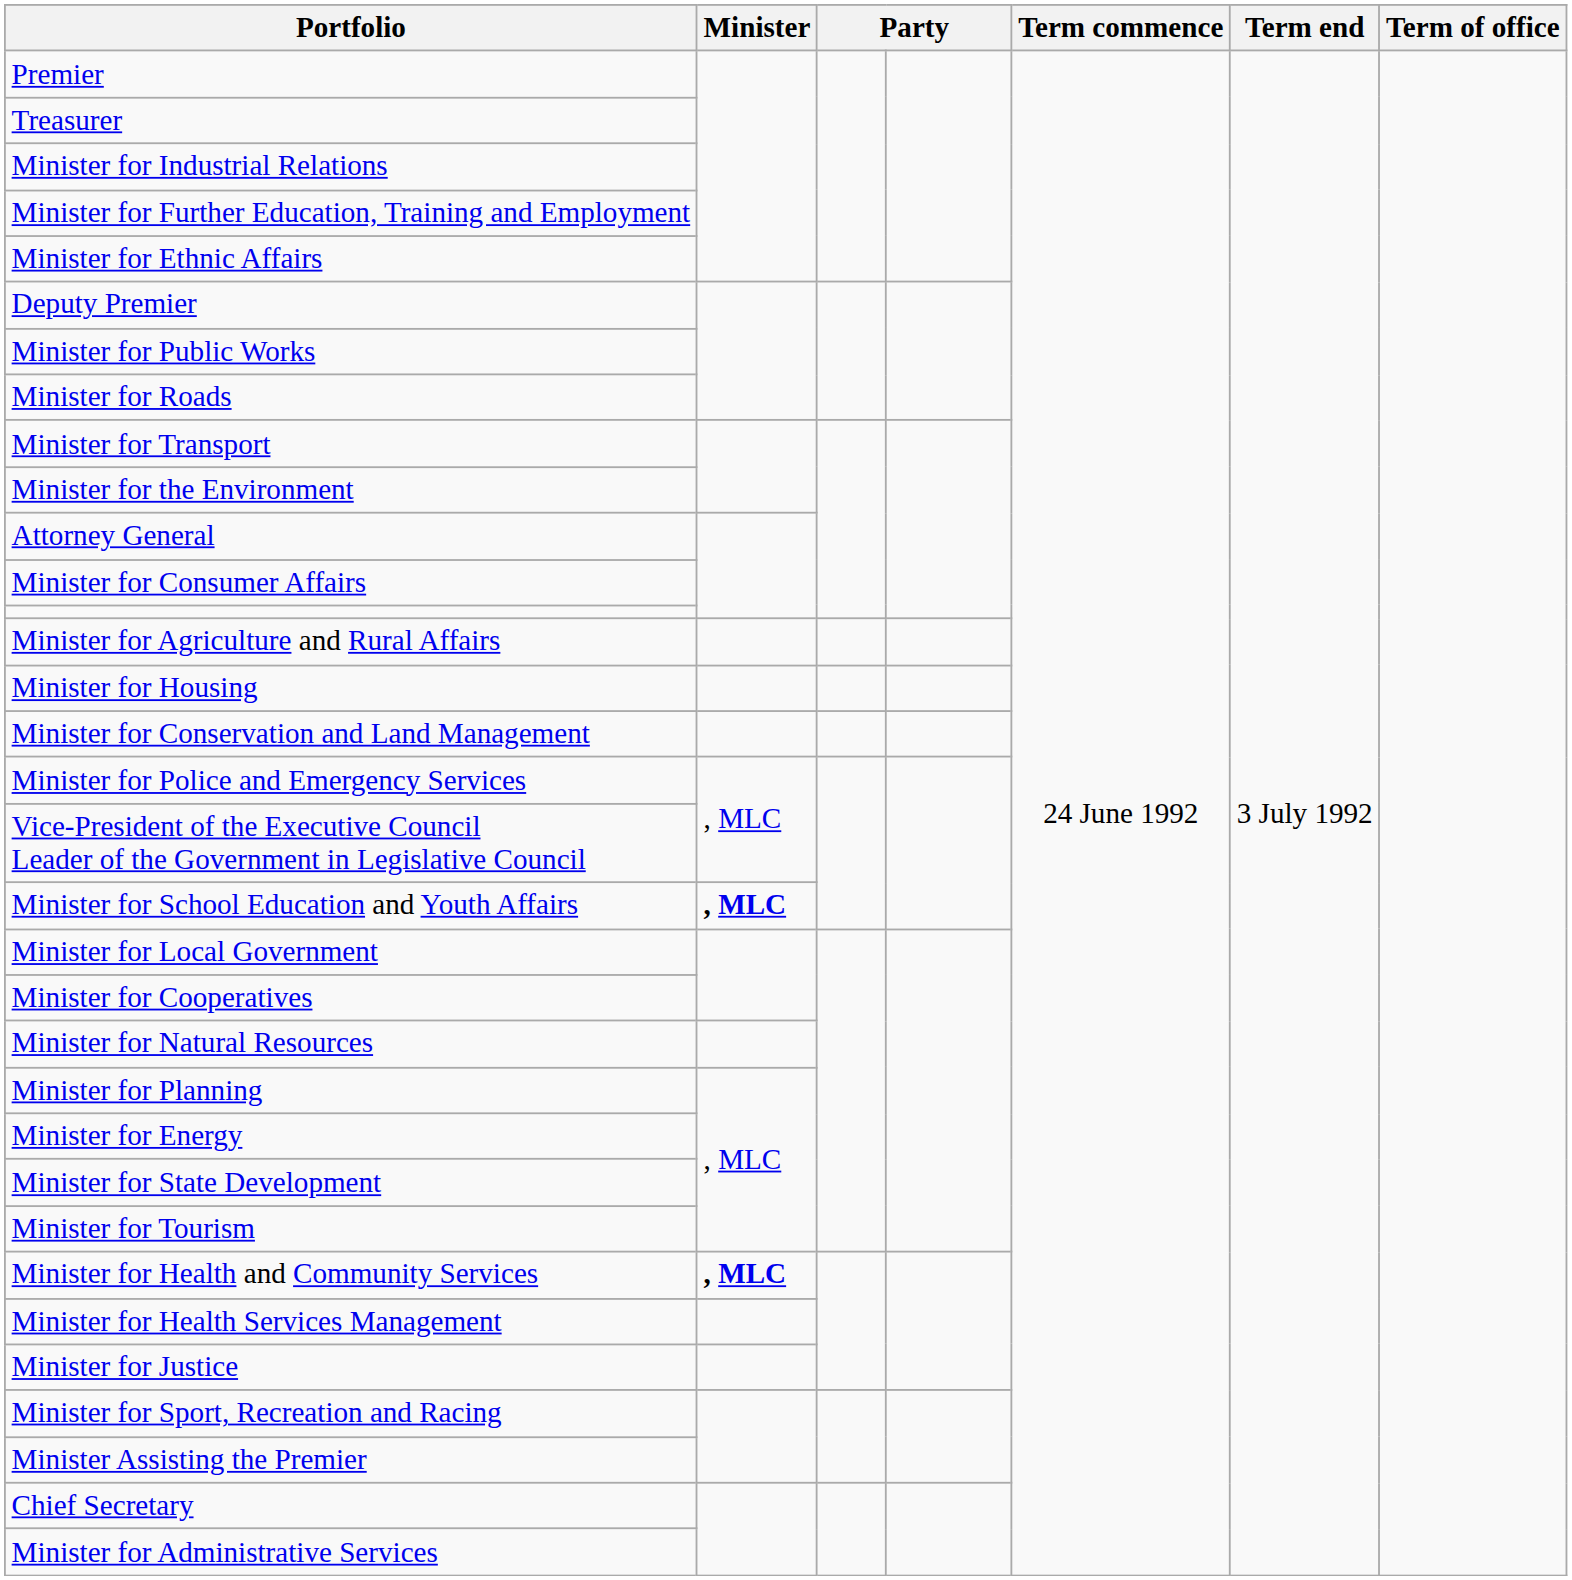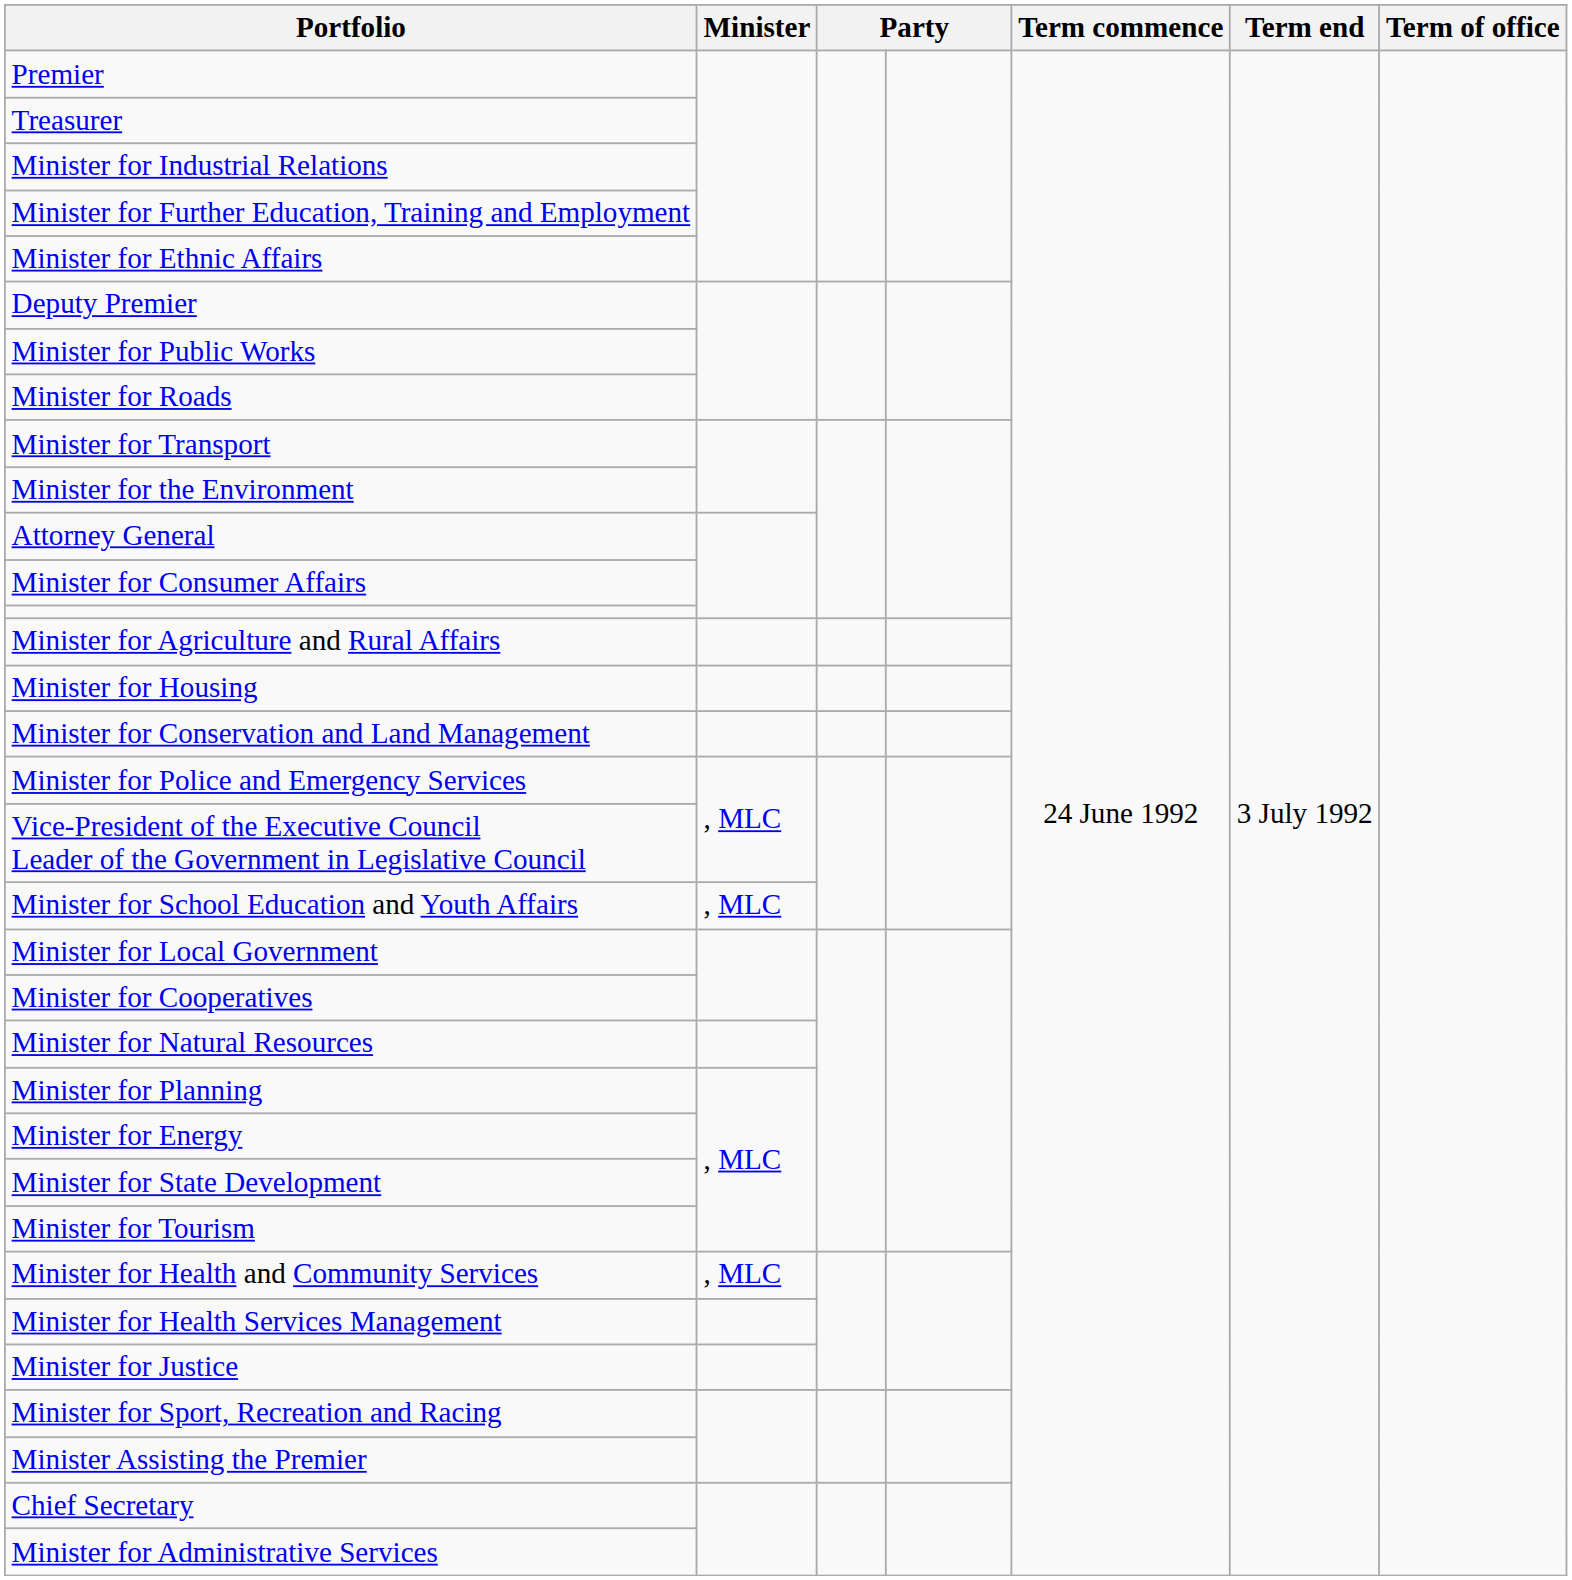(745, 905) bold -> (742, 905) normal
(745, 1274) bold -> (742, 1274) normal
